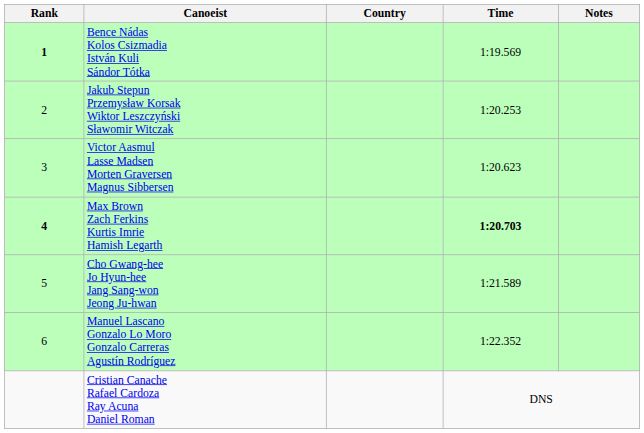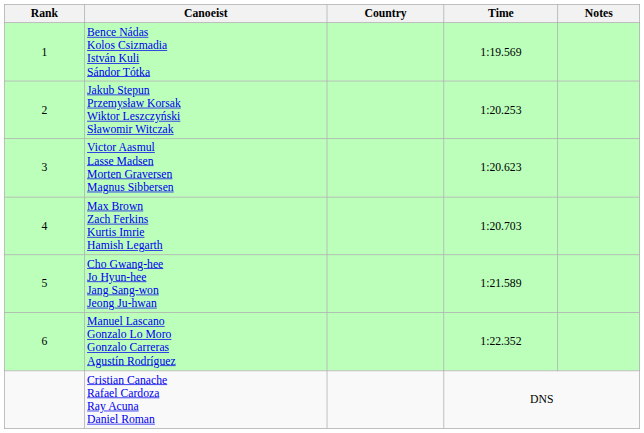(44, 51) bold -> (44, 51) normal
(44, 225) bold -> (44, 225) normal
(500, 225) bold -> (501, 225) normal
